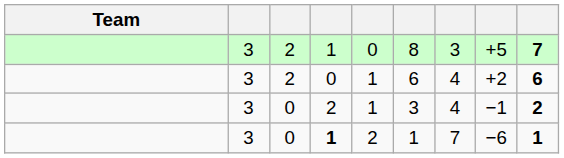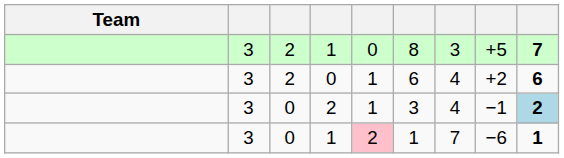(537, 109) no background -> (537, 109) lightblue background
(331, 138) bold -> (331, 138) normal
(372, 138) no background -> (372, 138) pink background
